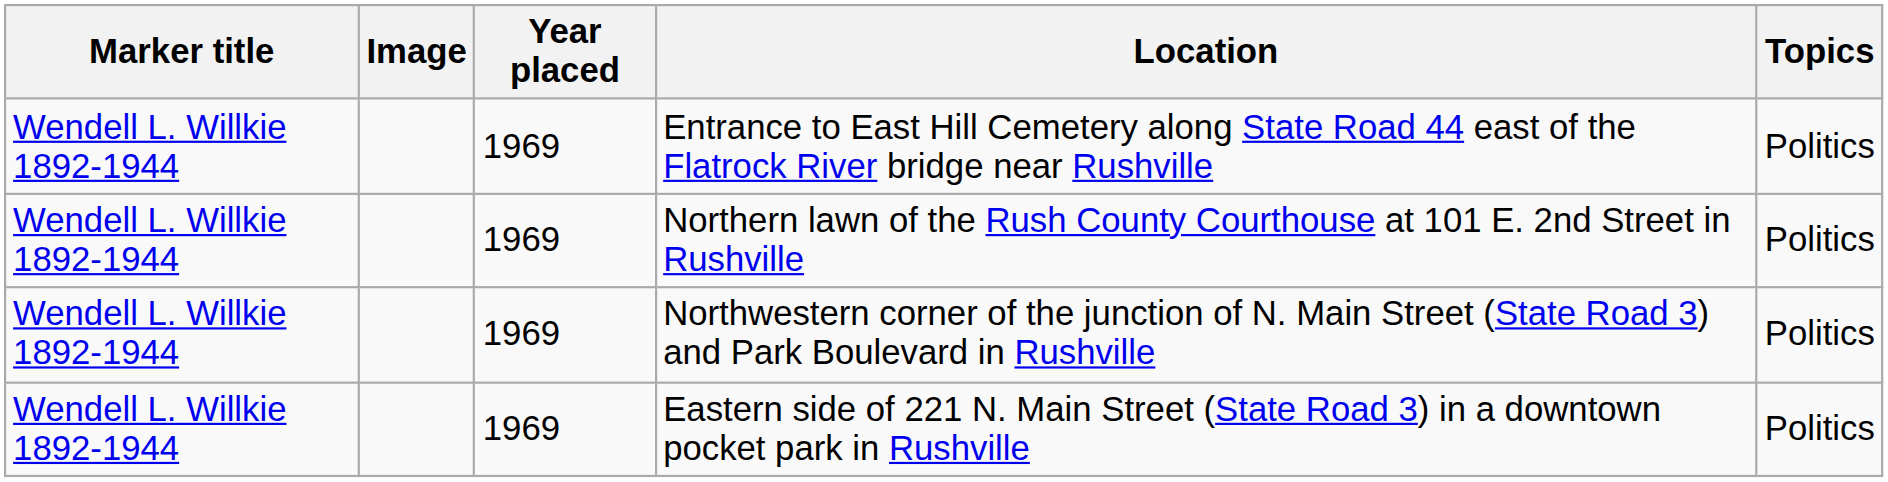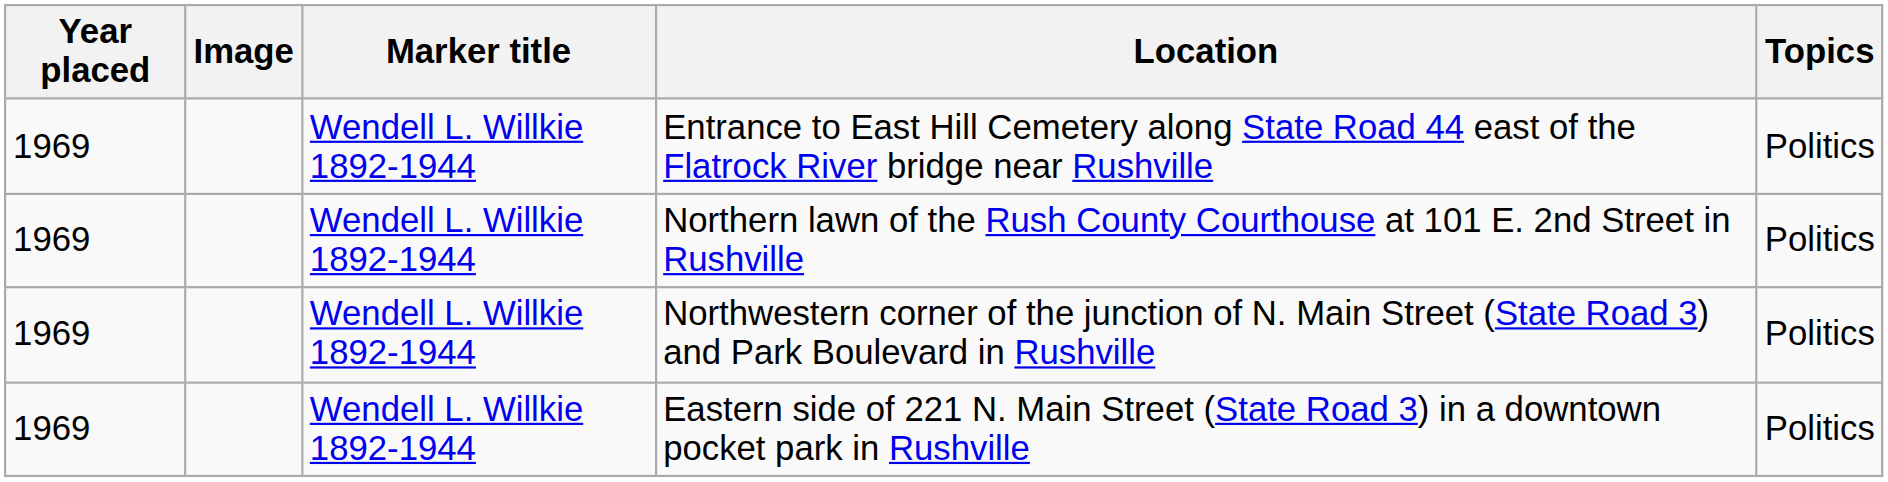columns swapped: (182, 51) <-> (565, 51)
